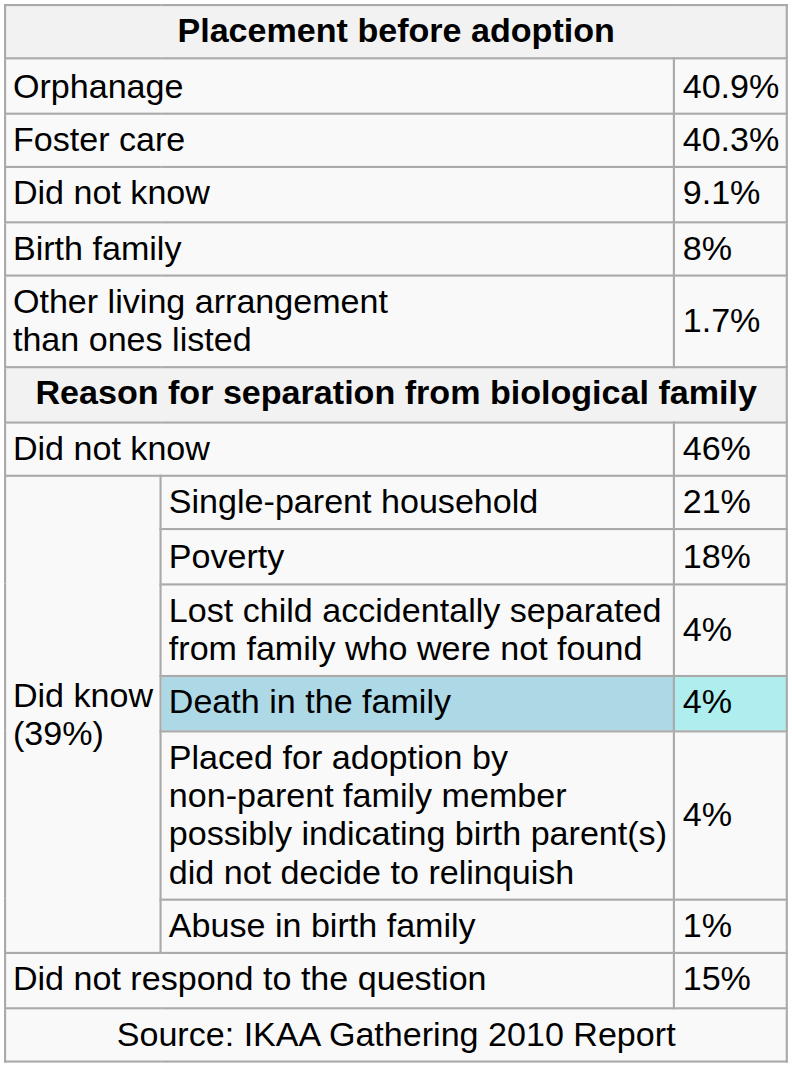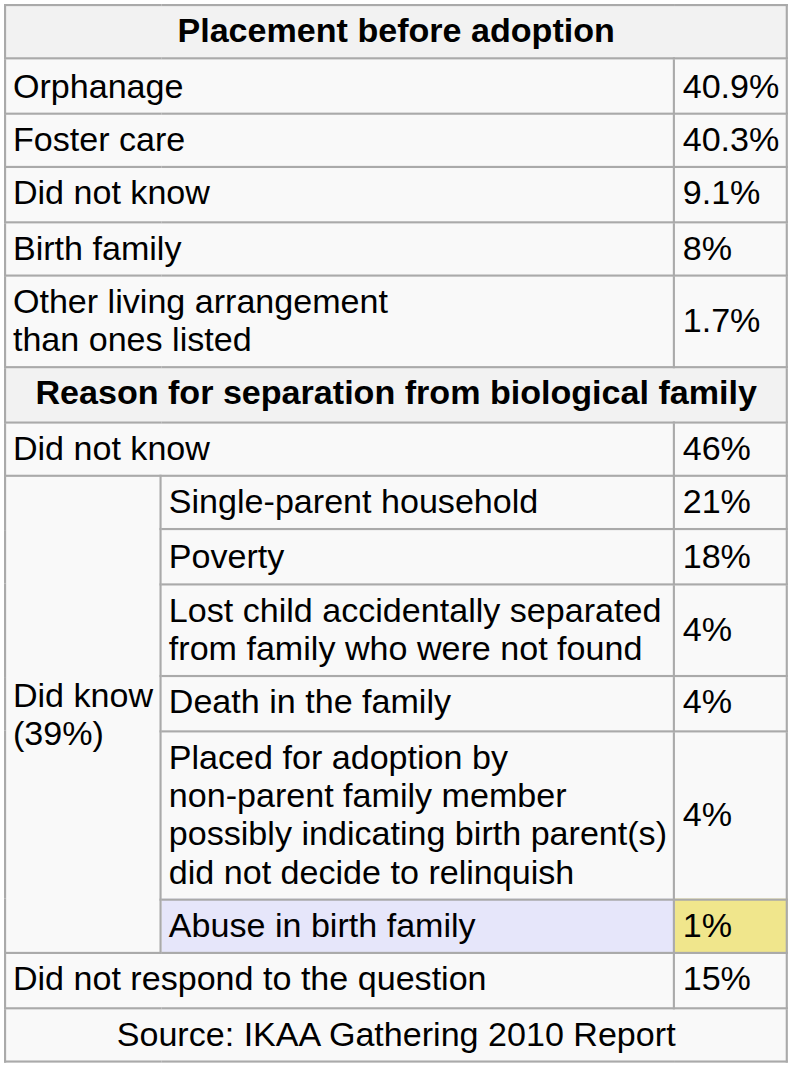(310, 702) lightblue background -> (310, 702) no background
(707, 702) paleturquoise background -> (707, 702) no background
(322, 925) no background -> (322, 925) lavender background
(707, 925) no background -> (707, 925) khaki background
